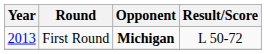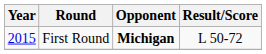(22, 37) 2013 -> (22, 37) 2015
